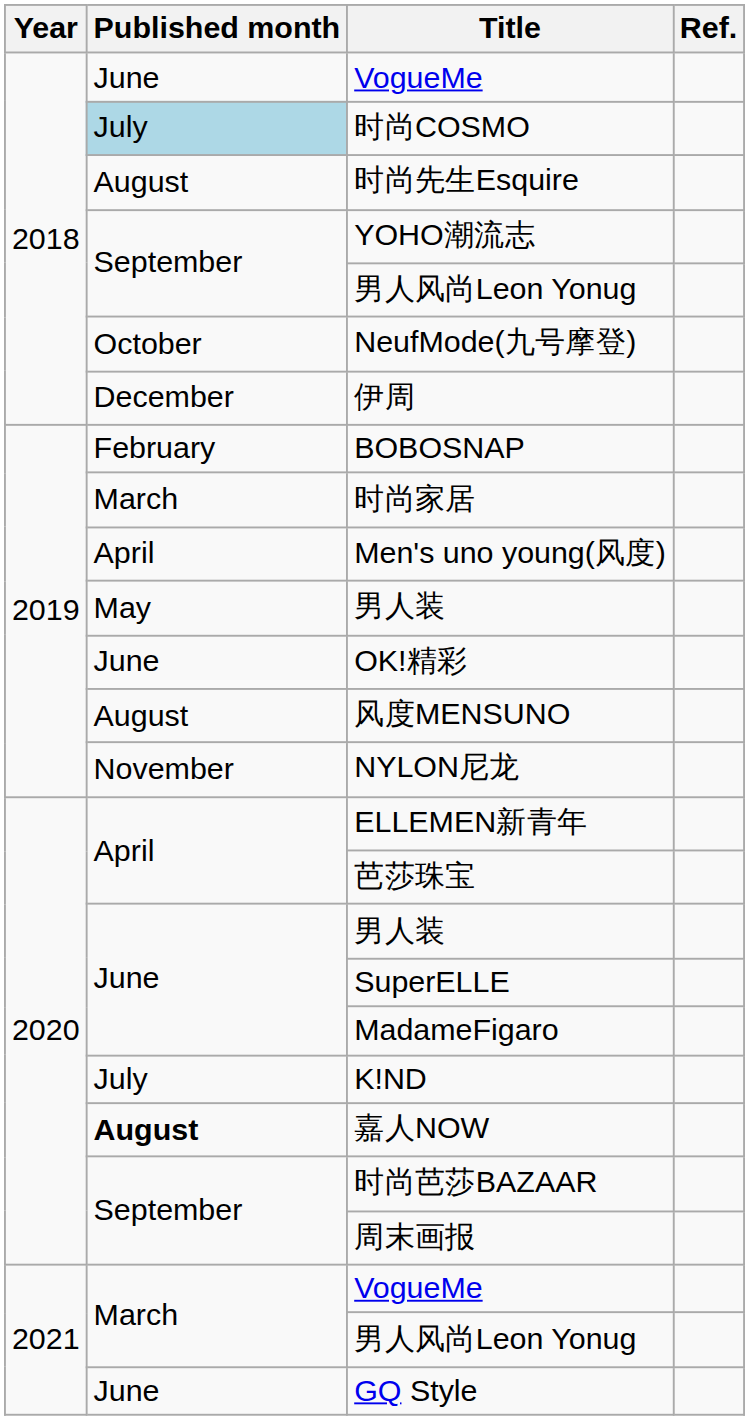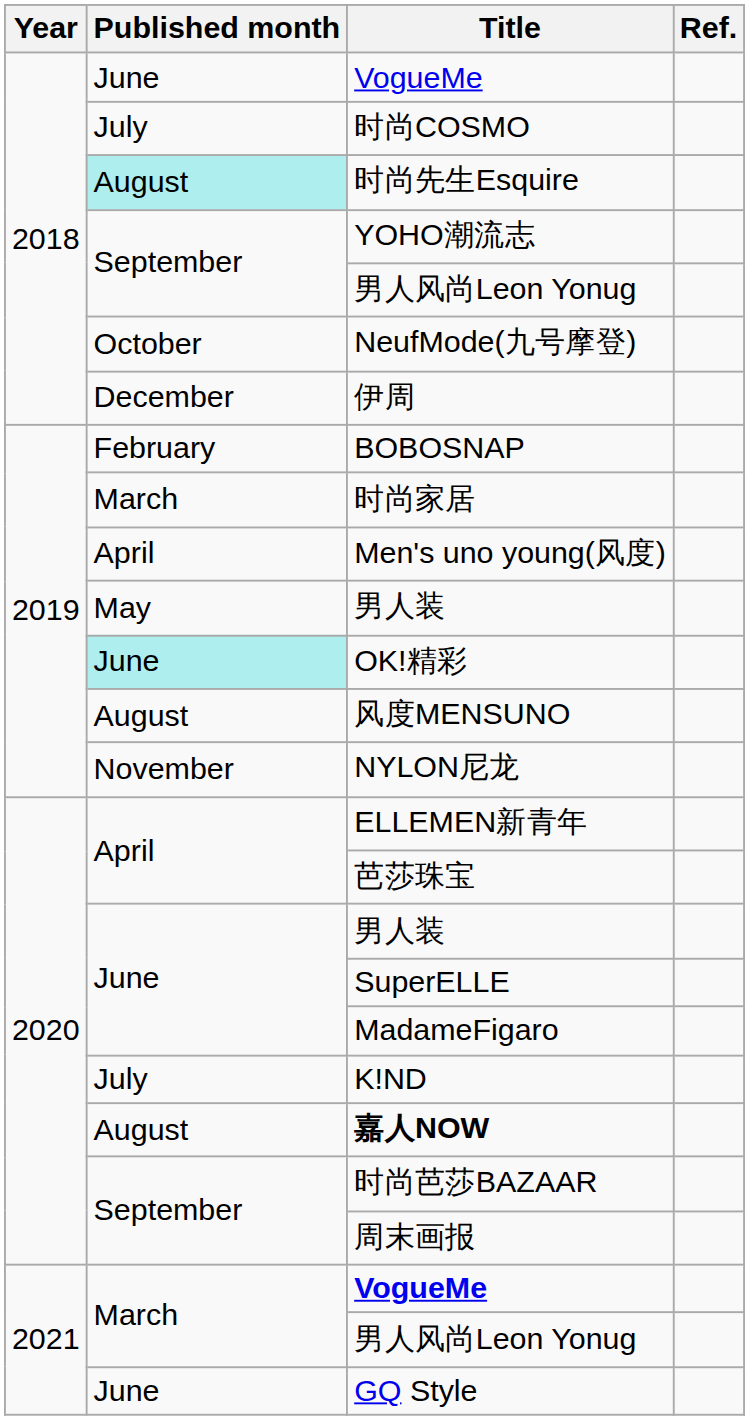(121, 127) lightblue background -> (121, 127) no background
(141, 181) no background -> (141, 181) paleturquoise background
(127, 661) no background -> (127, 661) paleturquoise background
(146, 1129) bold -> (141, 1129) normal
(422, 1128) normal -> (422, 1128) bold
(418, 1288) normal -> (421, 1288) bold
